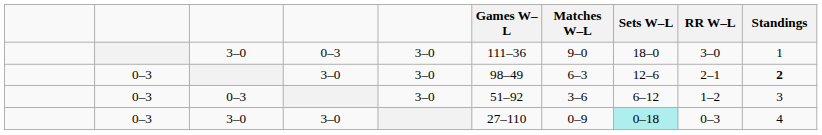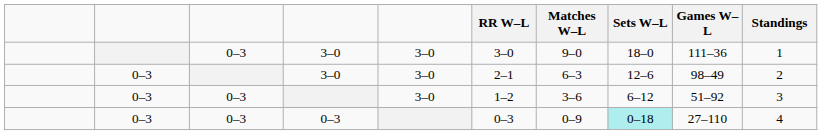columns swapped: (710, 23) <-> (507, 23)
(236, 53) 3–0 -> (236, 53) 0–3
(330, 53) 0–3 -> (330, 53) 3–0
(780, 75) bold -> (780, 75) normal
(236, 118) 3–0 -> (236, 118) 0–3
(330, 118) 3–0 -> (330, 118) 0–3
